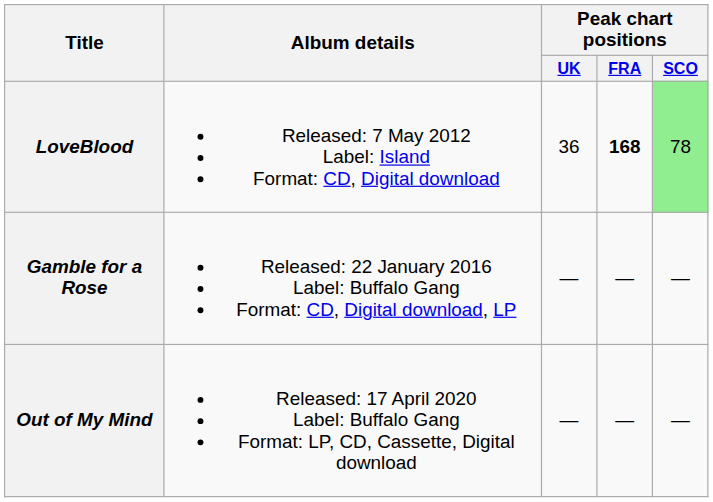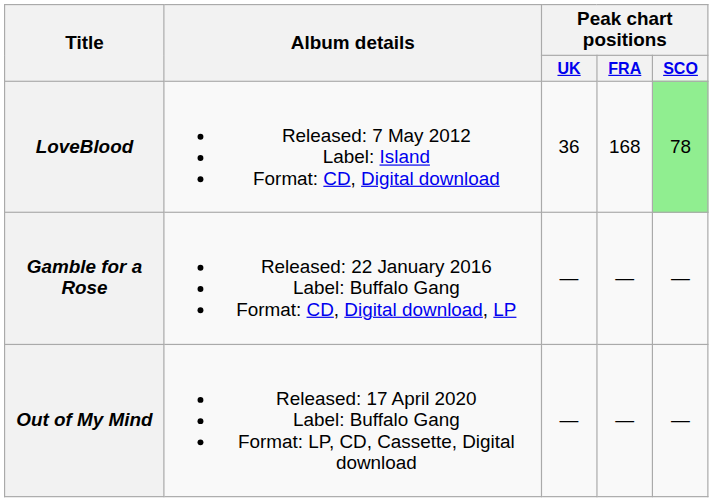(625, 146) bold -> (625, 146) normal
